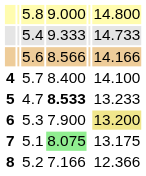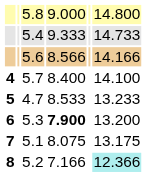(67, 99) bold -> (67, 99) normal
(67, 120) normal -> (67, 120) bold
(117, 120) khaki background -> (117, 120) no background
(67, 141) lightgreen background -> (67, 141) no background
(117, 162) no background -> (117, 162) paleturquoise background
